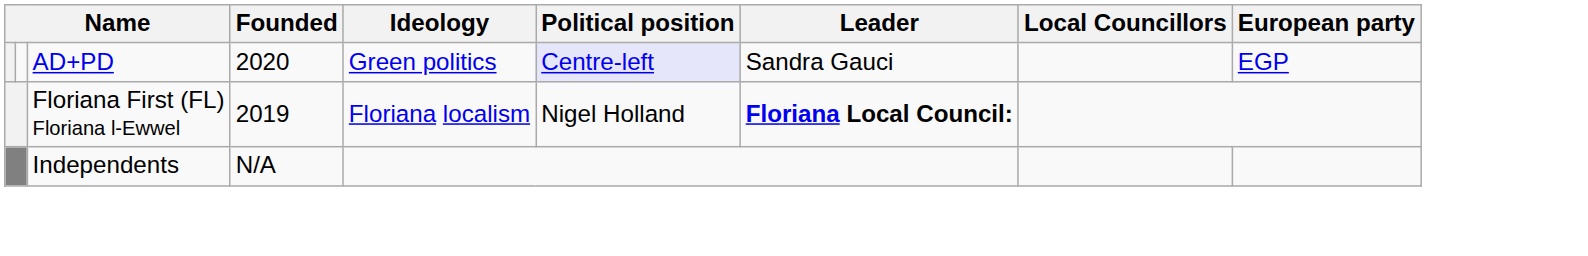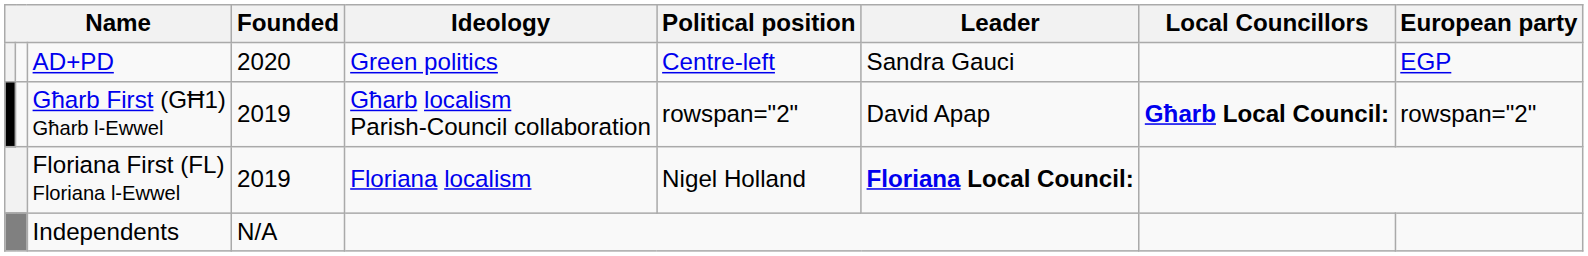(598, 61) lavender background -> (719, 61) no background
+ row: (129, 113)
